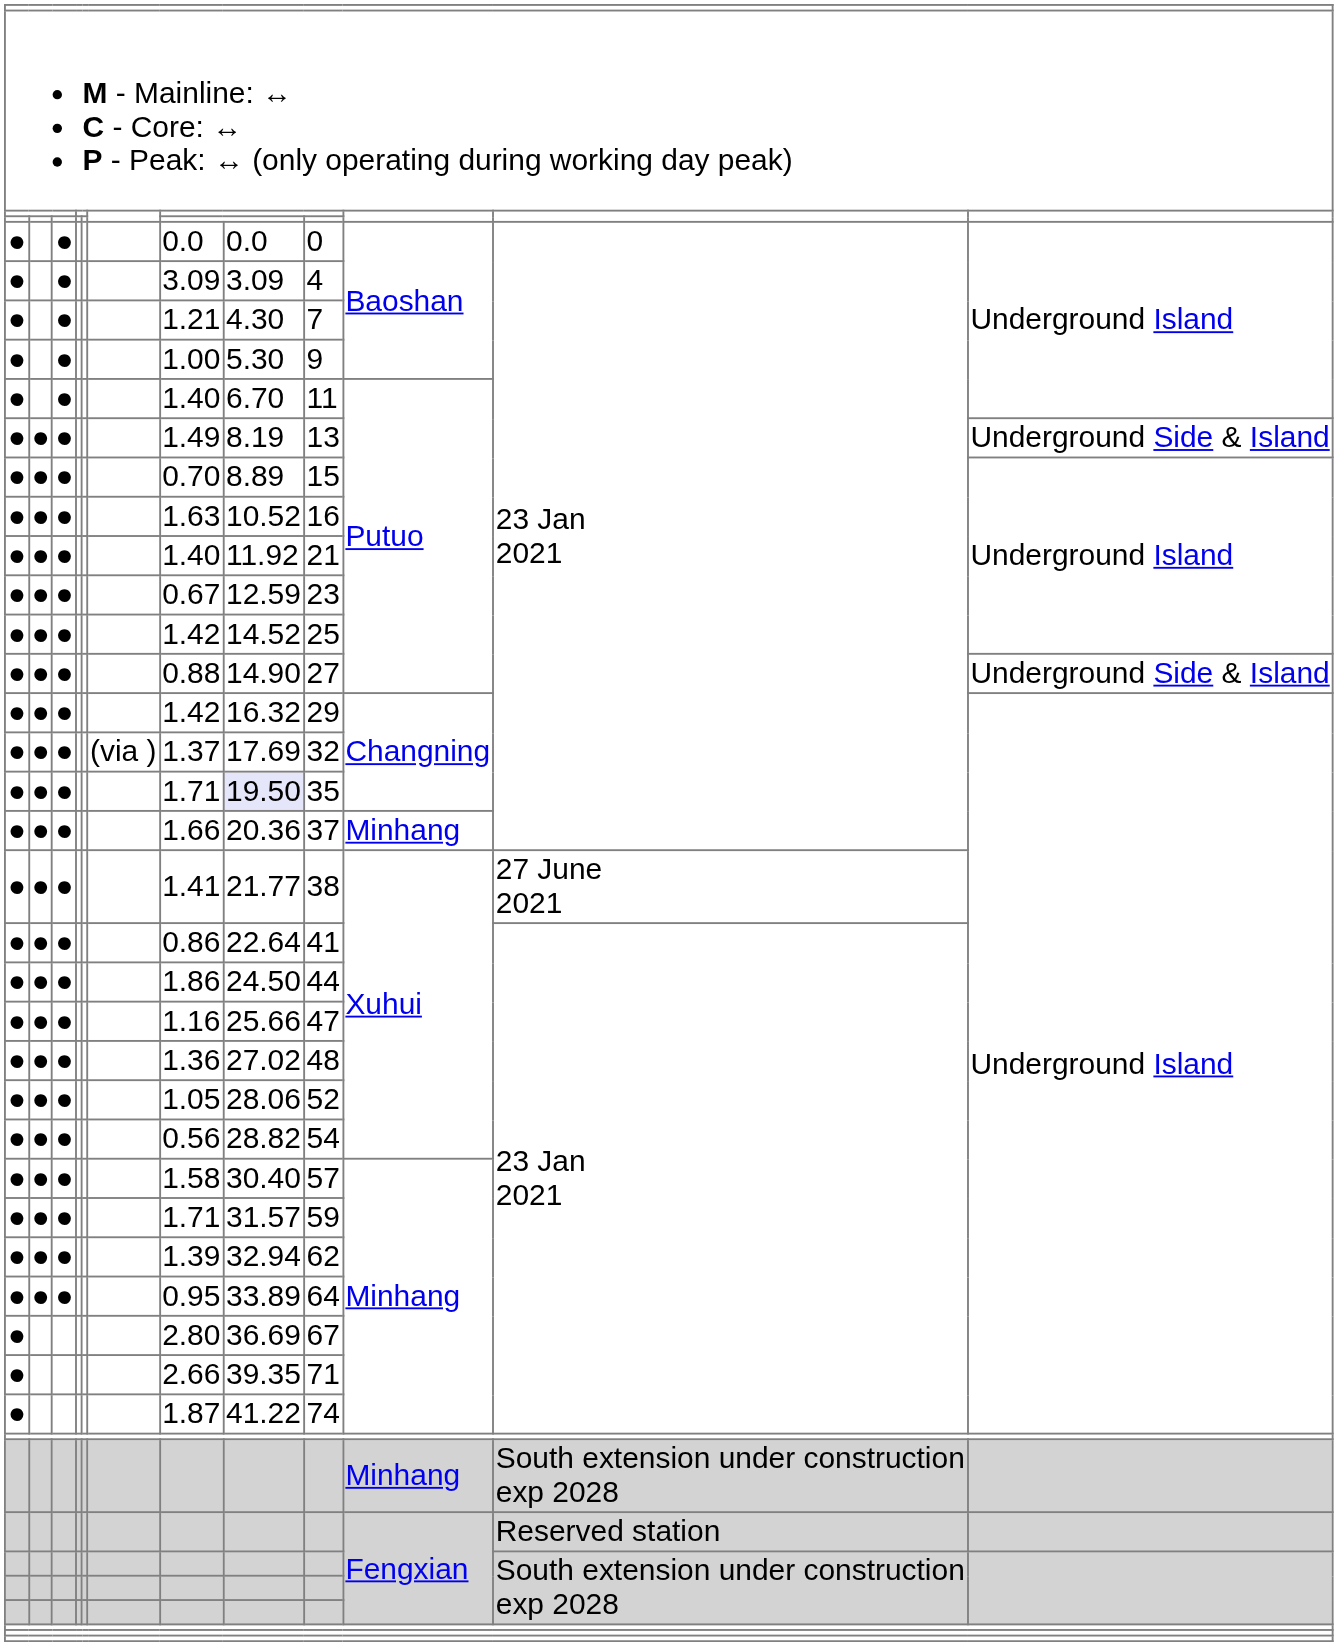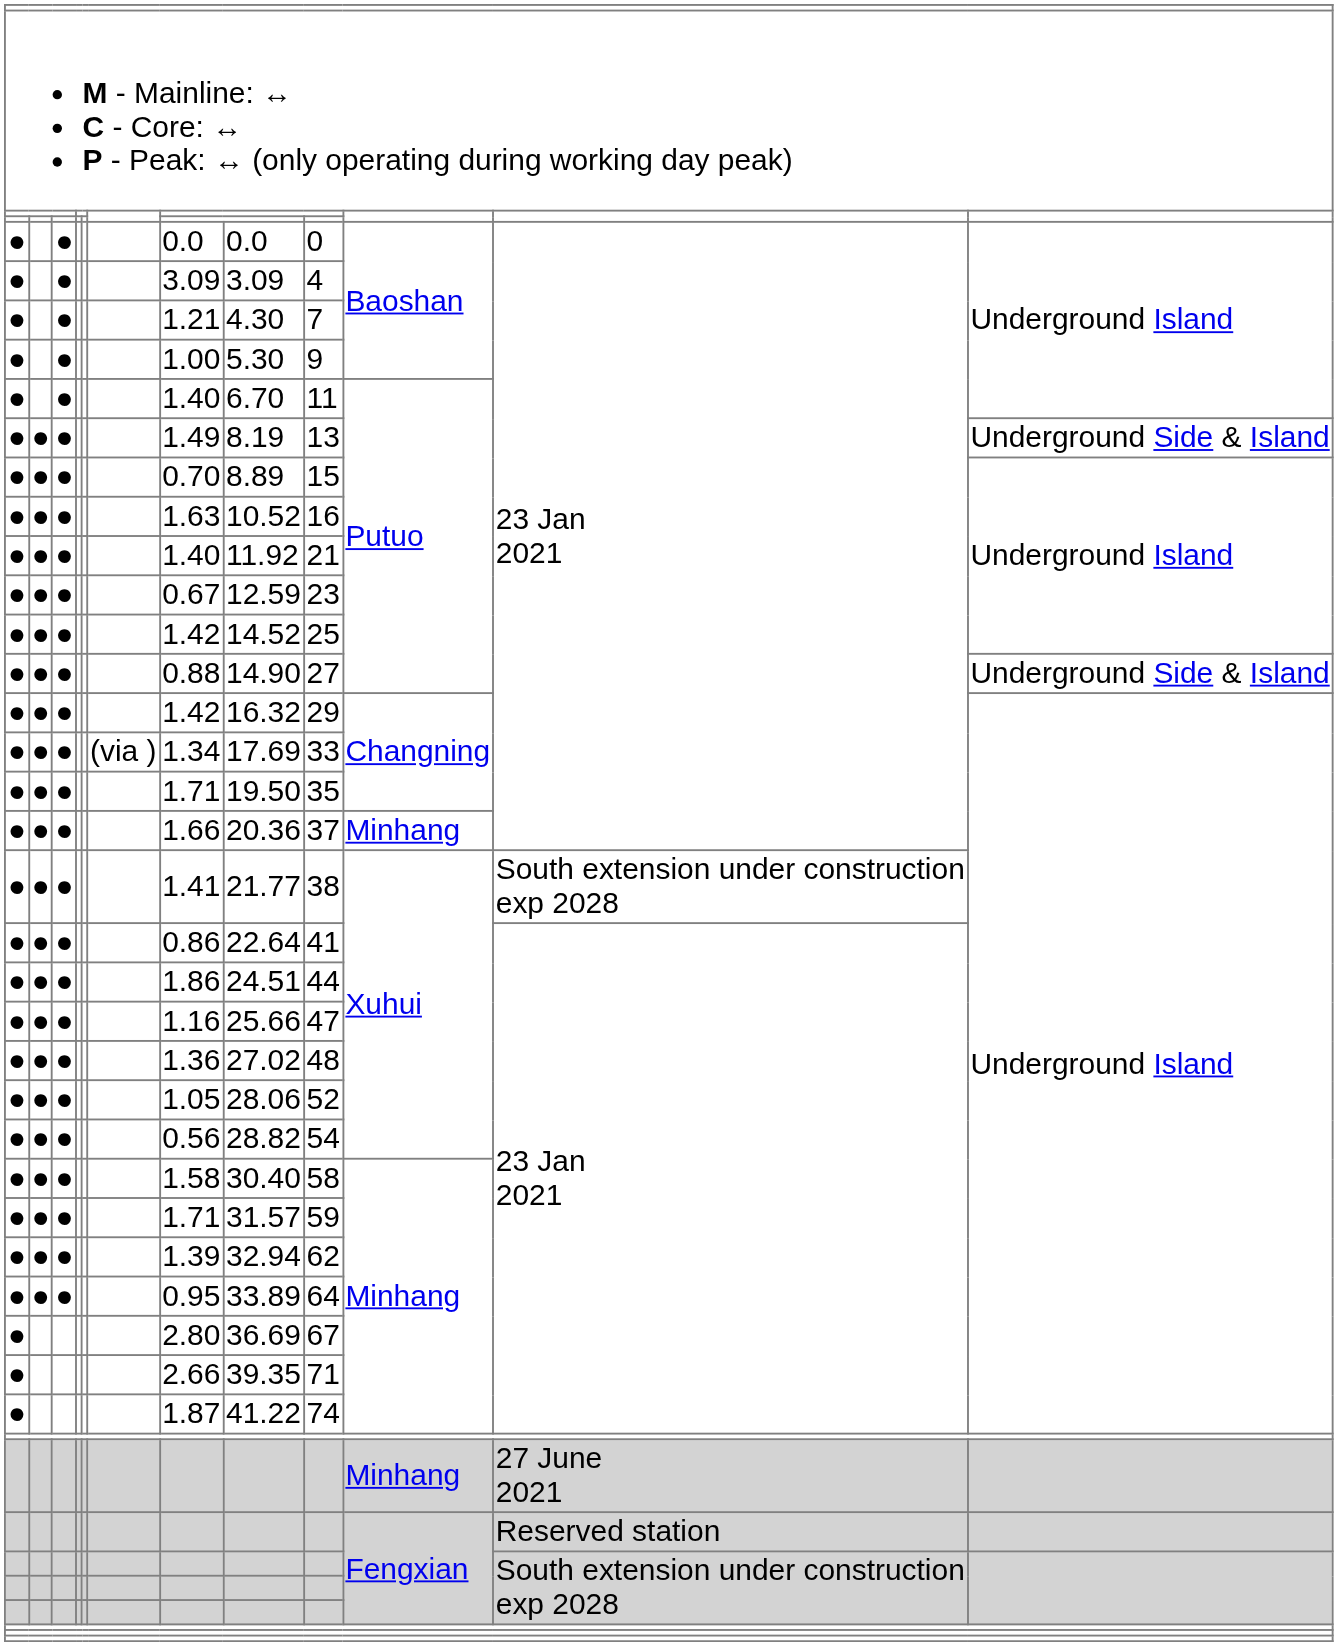(191, 751) 1.37 -> (191, 751) 1.34
(323, 751) 32 -> (323, 751) 33
(263, 790) lavender background -> (263, 790) no background
(549, 886) 27 June 2021 -> (730, 886) South extension under construction exp 2028
(263, 981) 24.50 -> (263, 981) 24.51
(323, 1177) 57 -> (323, 1177) 58
(730, 1475) South extension under construction exp 2028 -> (549, 1475) 27 June 2021
